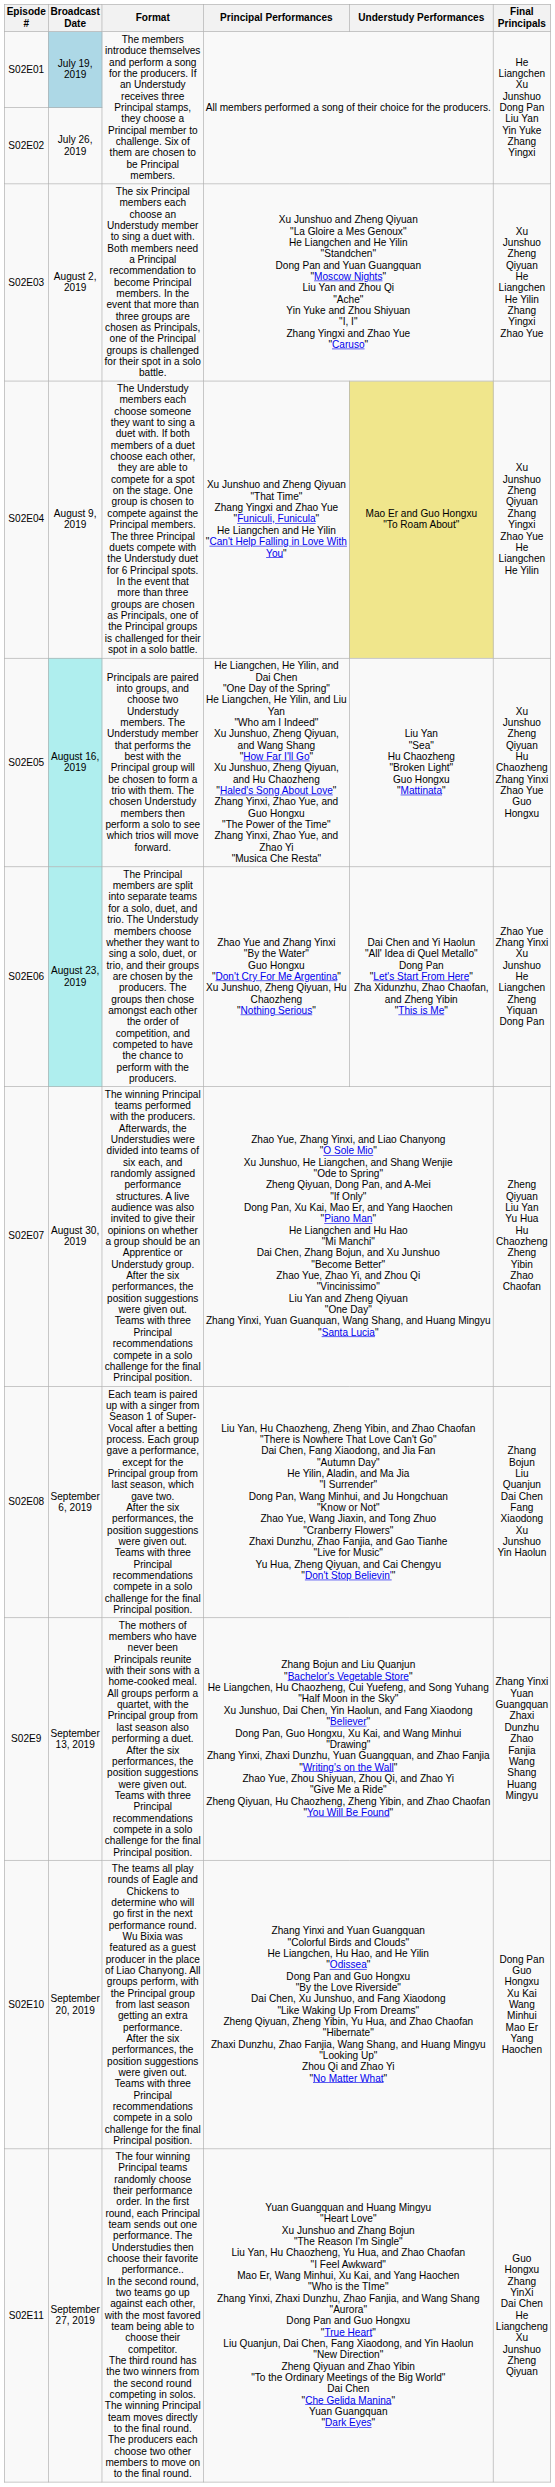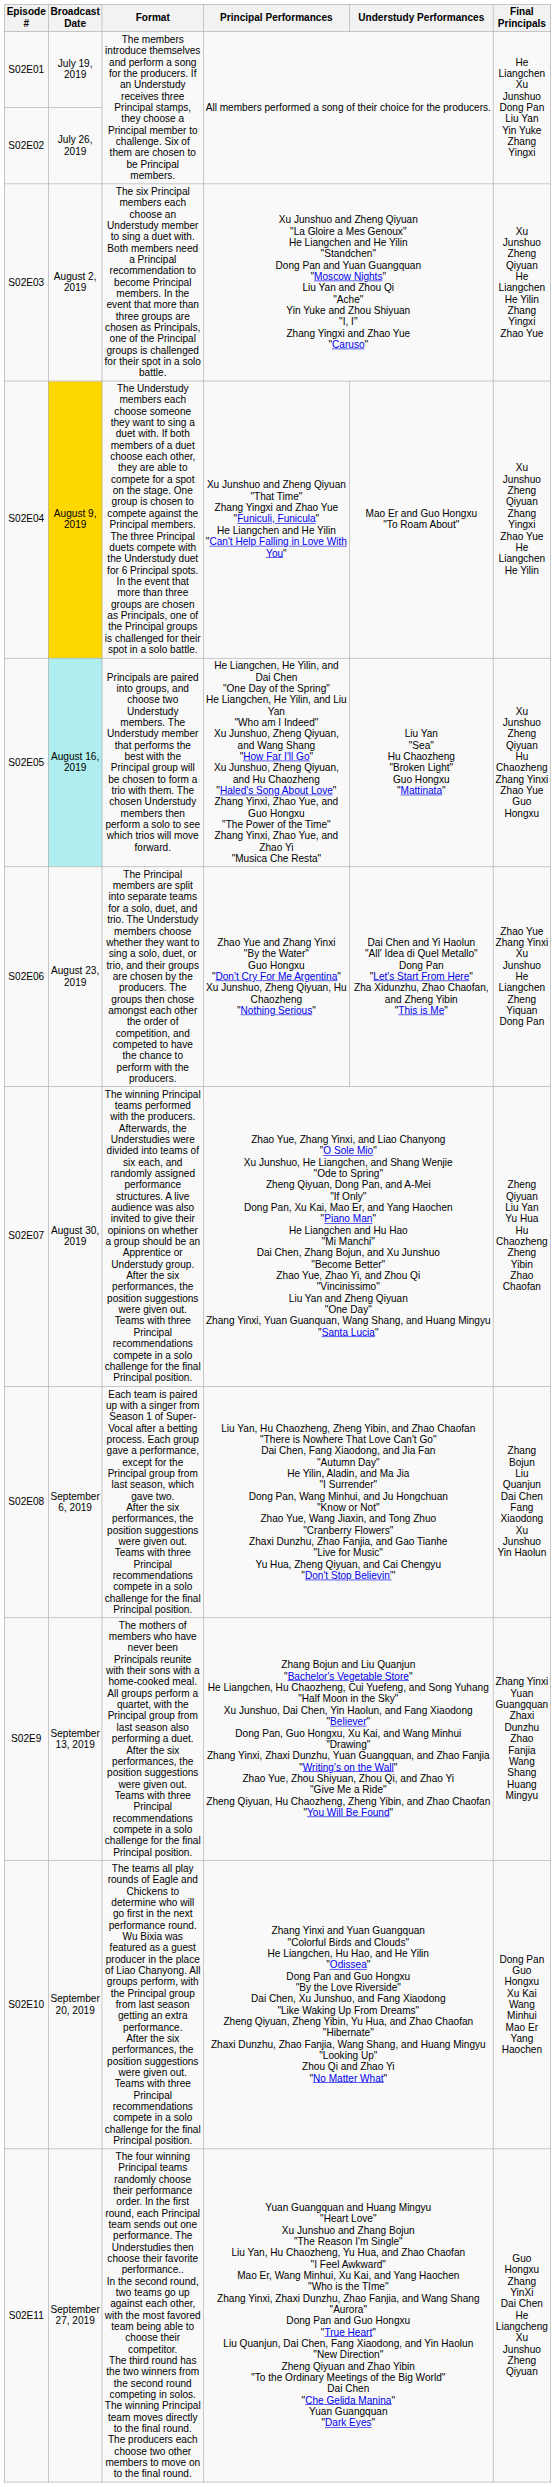(75, 69) lightblue background -> (75, 69) no background
(75, 519) no background -> (75, 519) gold background
(421, 519) khaki background -> (421, 519) no background
(75, 976) paleturquoise background -> (75, 976) no background
